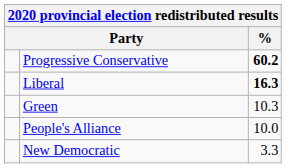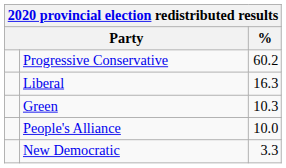(266, 60) bold -> (266, 60) normal
(266, 83) bold -> (266, 83) normal
